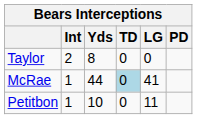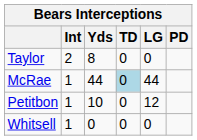(152, 80) 41 -> (152, 80) 44
(151, 102) 11 -> (152, 102) 12
+ row: (32, 124)
